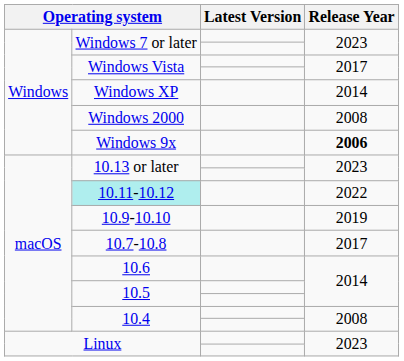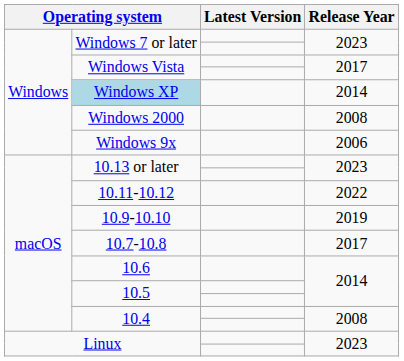(136, 92) no background -> (136, 92) lightblue background
(352, 142) bold -> (352, 142) normal
(136, 192) paleturquoise background -> (136, 192) no background
